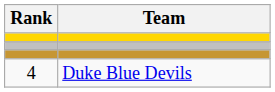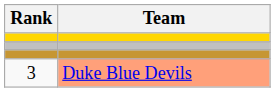(31, 72) 4 -> (31, 72) 3
(127, 72) no background -> (127, 72) lightsalmon background
